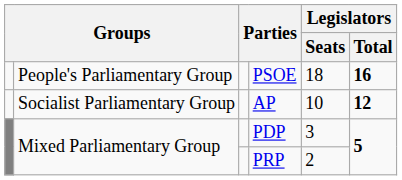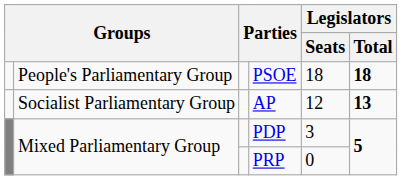(362, 75) 16 -> (362, 75) 18
(314, 103) 10 -> (314, 103) 12
(362, 103) 12 -> (362, 103) 13
(310, 160) 2 -> (310, 160) 0
